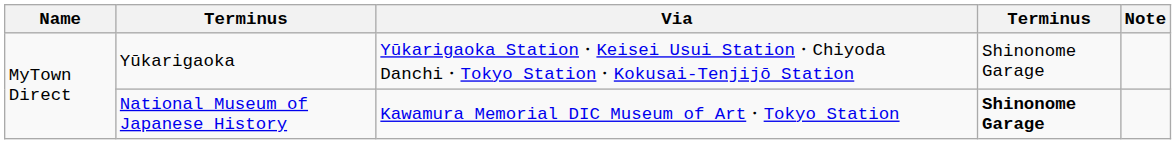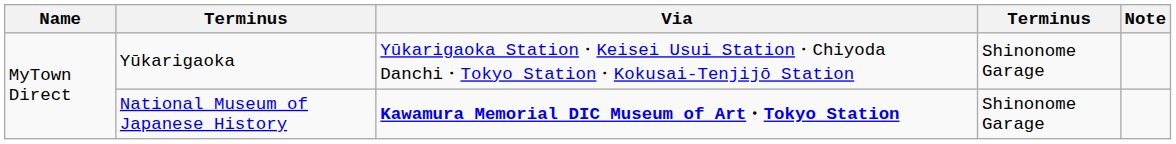(640, 115) normal -> (640, 115) bold
(1029, 114) bold -> (1029, 114) normal
